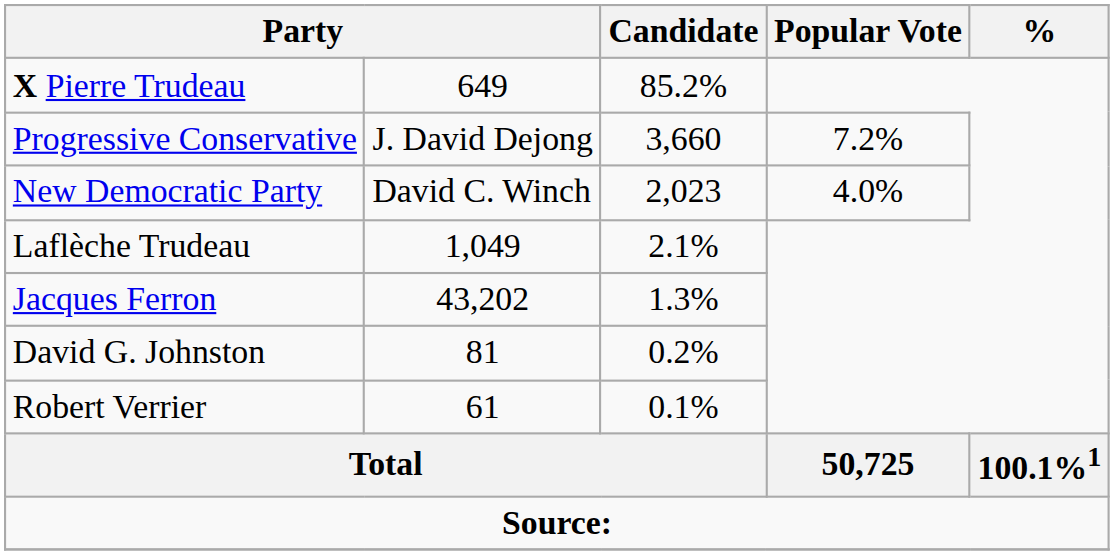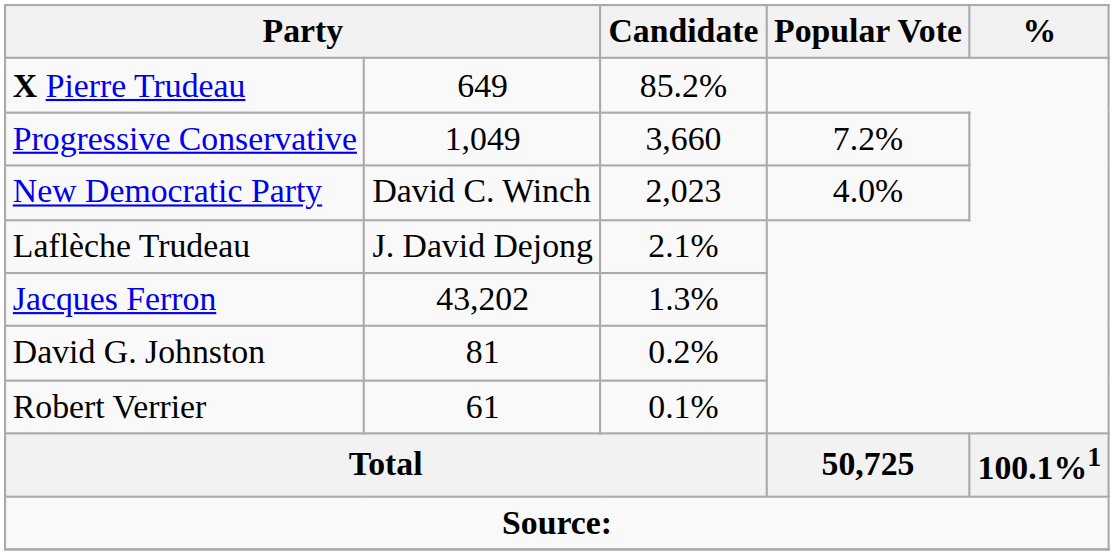(483, 138) J. David Dejong -> (483, 138) 1,049
(483, 245) 1,049 -> (483, 245) J. David Dejong
